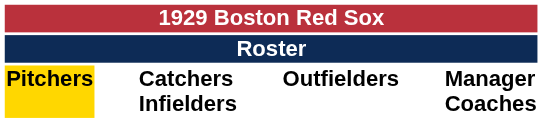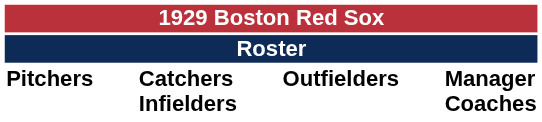(50, 79) gold background -> (50, 79) no background
